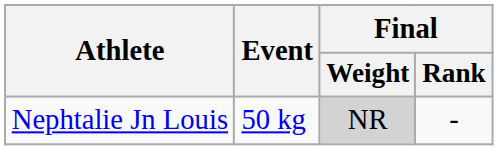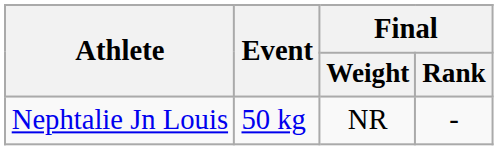(368, 120) lightgrey background -> (368, 120) no background
